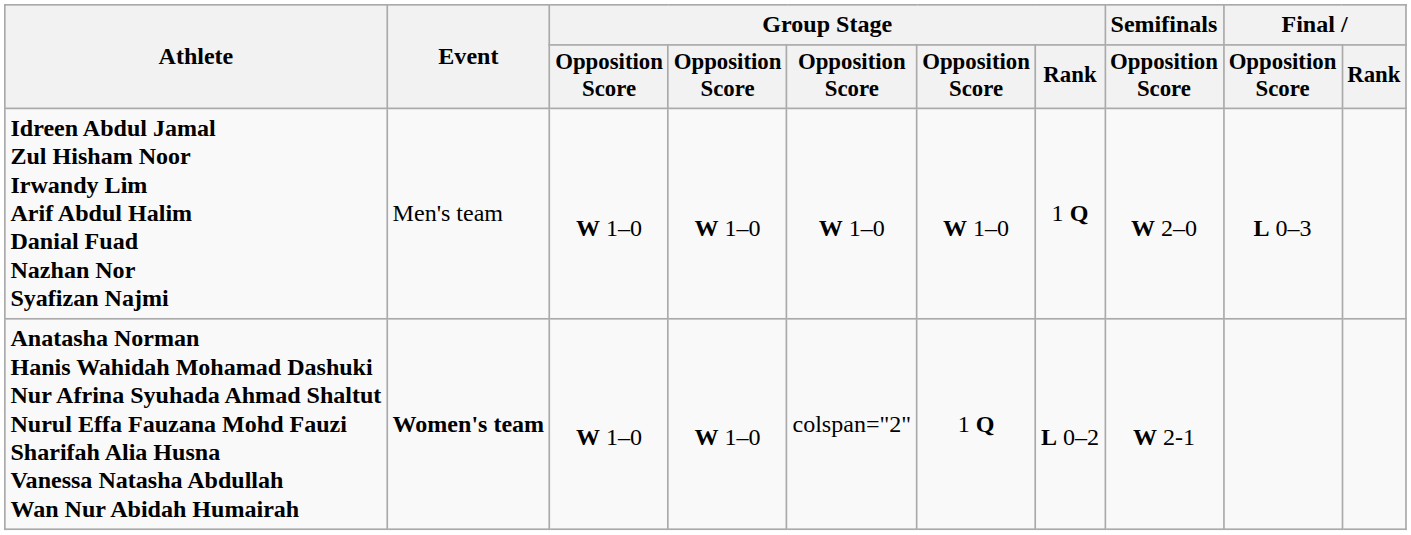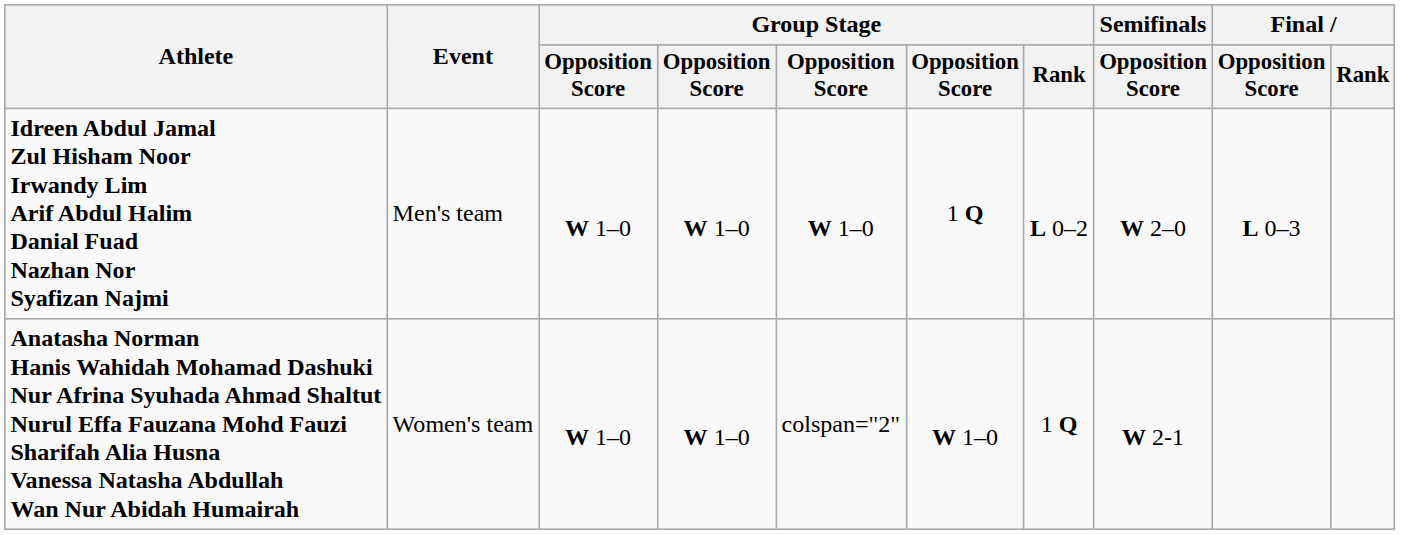(976, 227) W 1–0 -> (965, 213) 1 Q
(1070, 213) 1 Q -> (1059, 227) L 0–2
(468, 423) bold -> (463, 423) normal
(976, 423) 1 Q -> (965, 437) W 1–0
(1070, 437) L 0–2 -> (1059, 423) 1 Q
